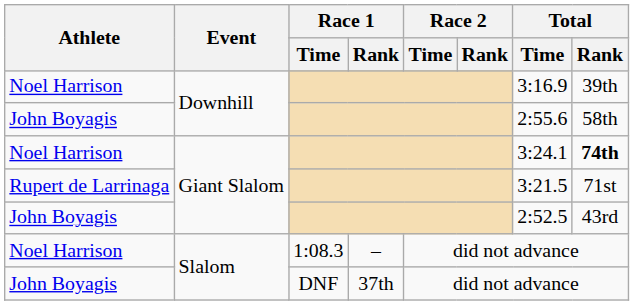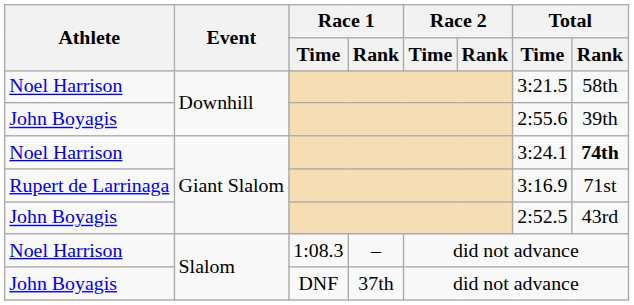(542, 86) 3:16.9 -> (542, 86) 3:21.5
(600, 86) 39th -> (600, 86) 58th
(600, 119) 58th -> (600, 119) 39th
(542, 185) 3:21.5 -> (542, 185) 3:16.9
